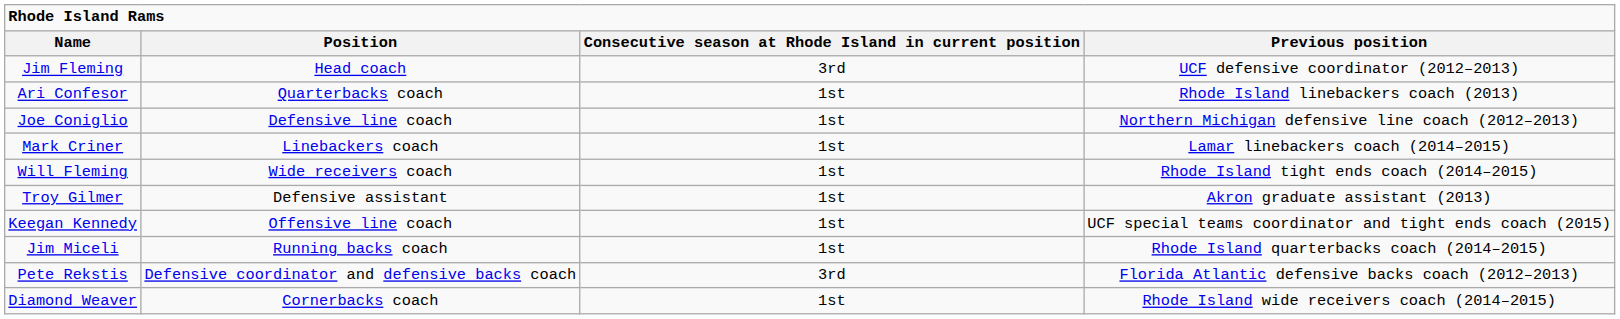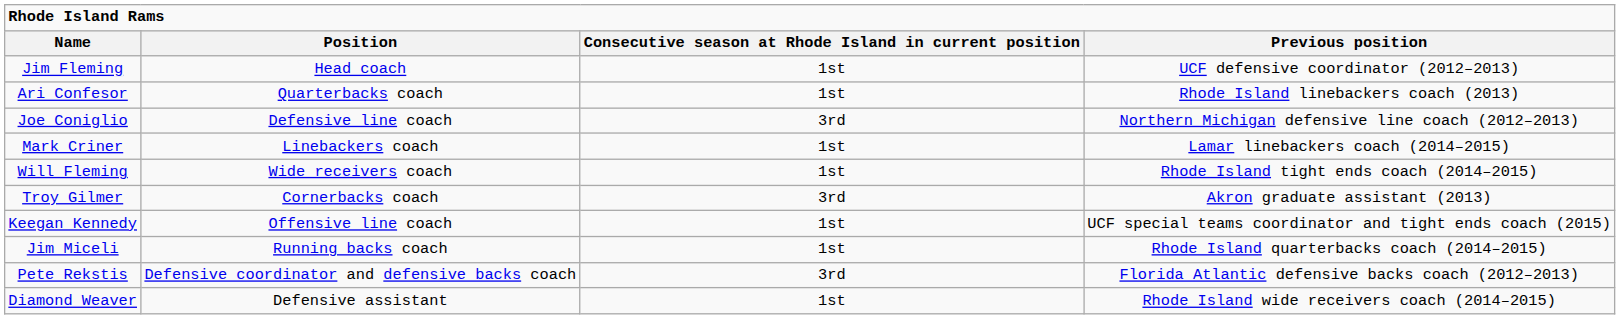(832, 69) 3rd -> (832, 69) 1st
(832, 120) 1st -> (832, 120) 3rd
(360, 197) Defensive assistant -> (360, 197) Cornerbacks coach
(832, 197) 1st -> (832, 197) 3rd
(360, 300) Cornerbacks coach -> (360, 300) Defensive assistant
